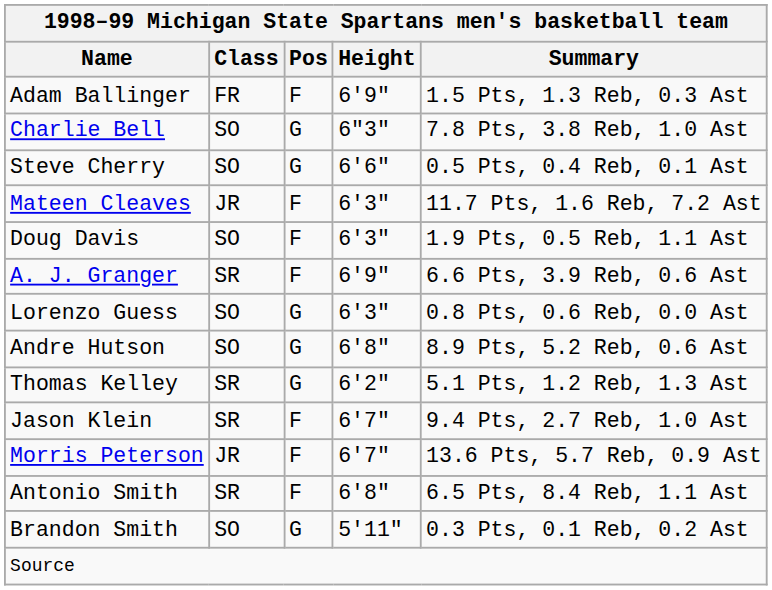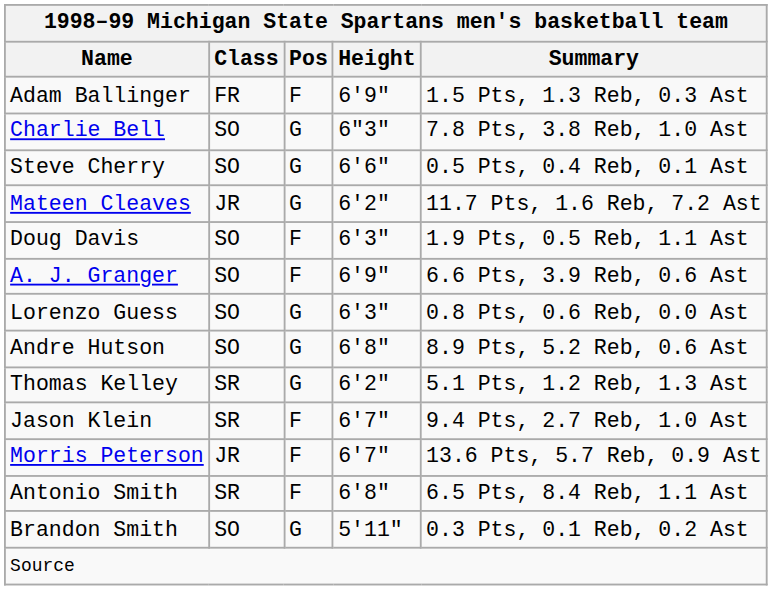(296, 204) F -> (296, 204) G
(364, 204) 6'3" -> (364, 204) 6'2"
(227, 276) SR -> (227, 276) SO
